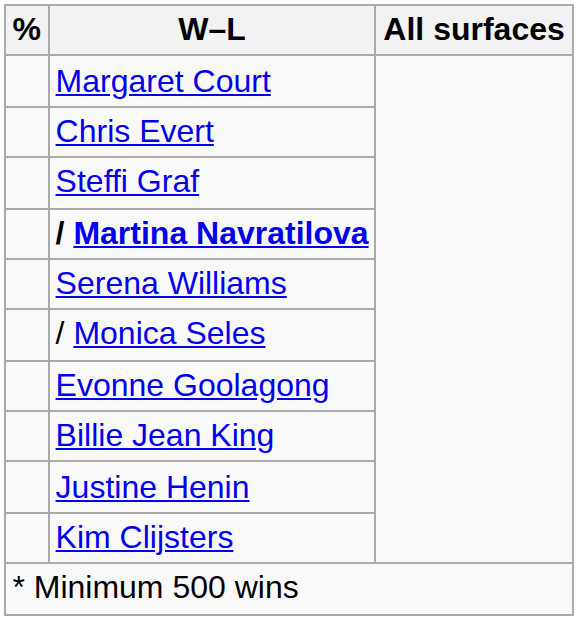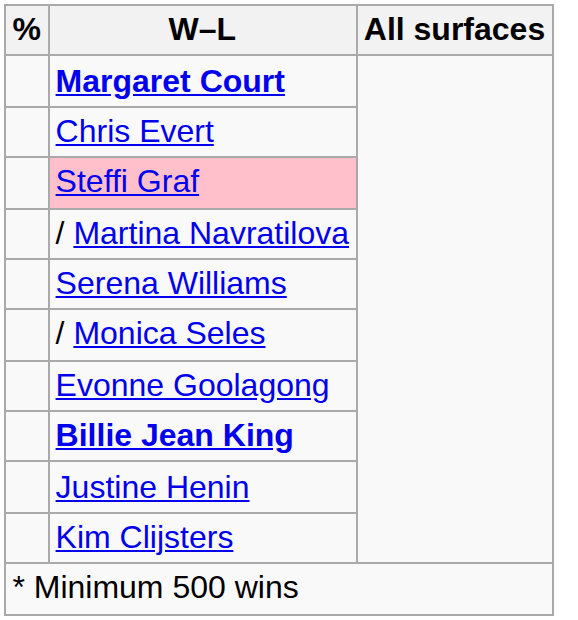(163, 80) normal -> (170, 80) bold
(127, 182) no background -> (127, 182) pink background
(212, 232) bold -> (202, 232) normal
(165, 435) normal -> (175, 435) bold
